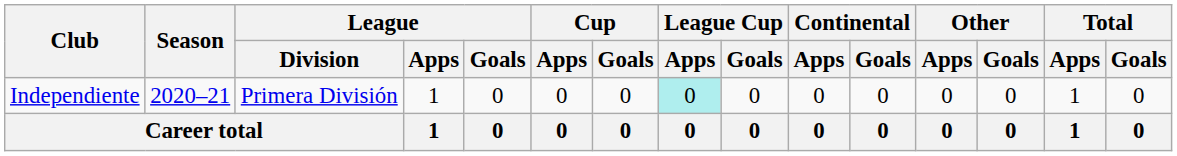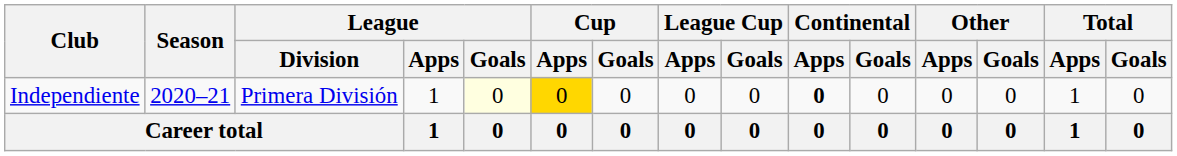(498, 95) no background -> (498, 95) lightyellow background
(562, 95) no background -> (562, 95) gold background
(690, 95) paleturquoise background -> (690, 95) no background
(819, 95) normal -> (819, 95) bold
